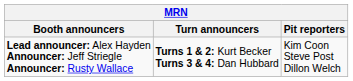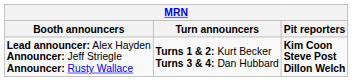(312, 57) normal -> (315, 57) bold
